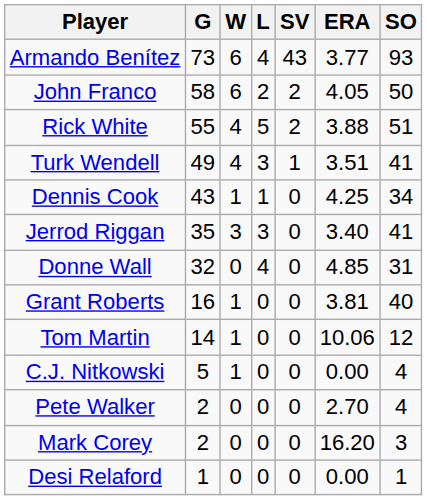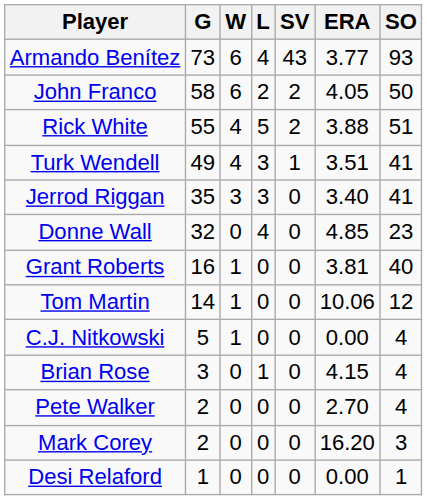- row: (95, 197)
(401, 267) 31 -> (401, 232) 23
+ row: (95, 372)
